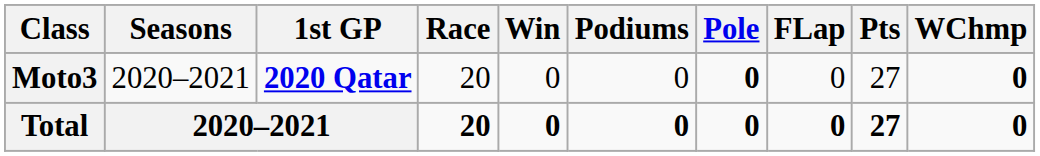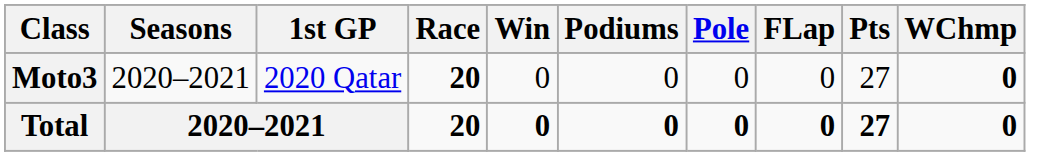(338, 77) bold -> (333, 77) normal
(475, 77) normal -> (465, 77) bold
(752, 77) bold -> (742, 77) normal
